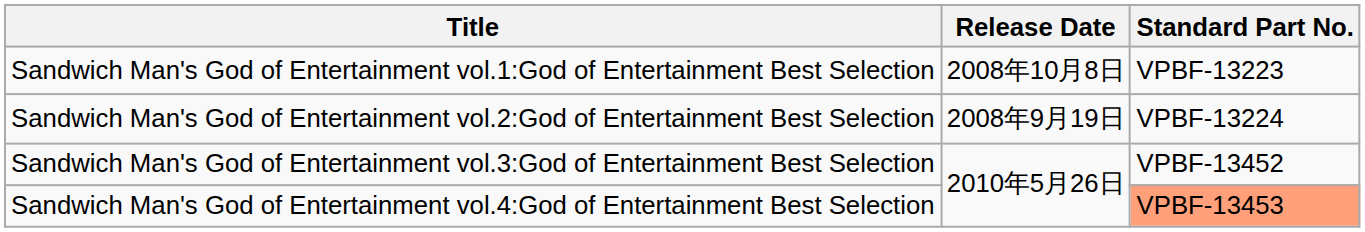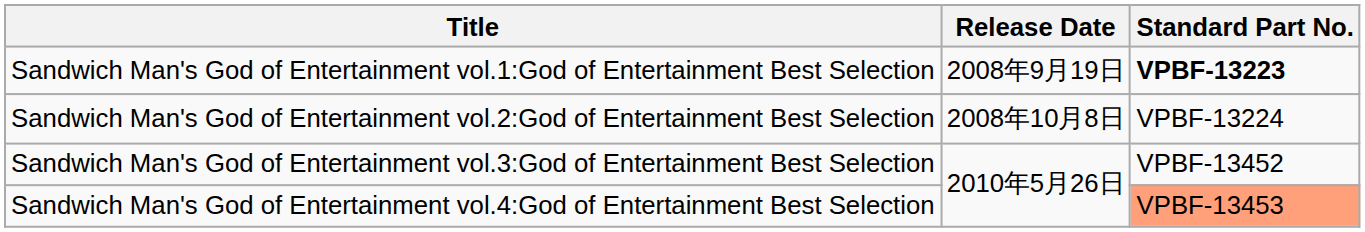(1036, 70) 2008年10月8日 -> (1036, 70) 2008年9月19日
(1210, 71) normal -> (1211, 71) bold
(1036, 118) 2008年9月19日 -> (1036, 118) 2008年10月8日
